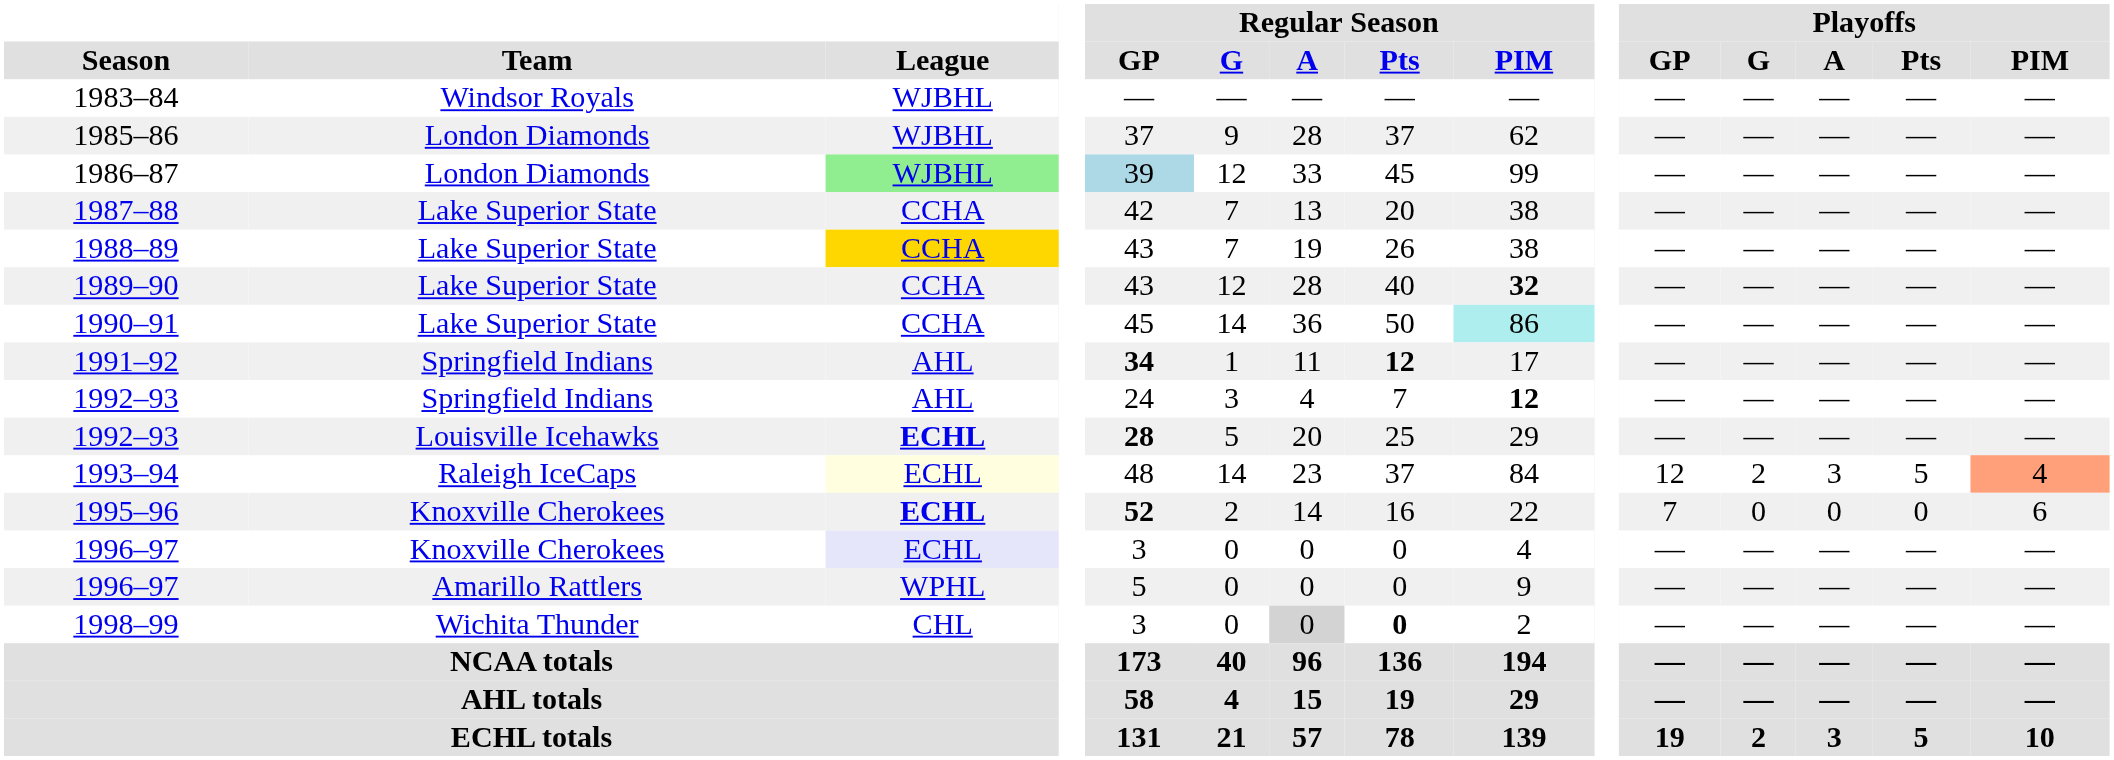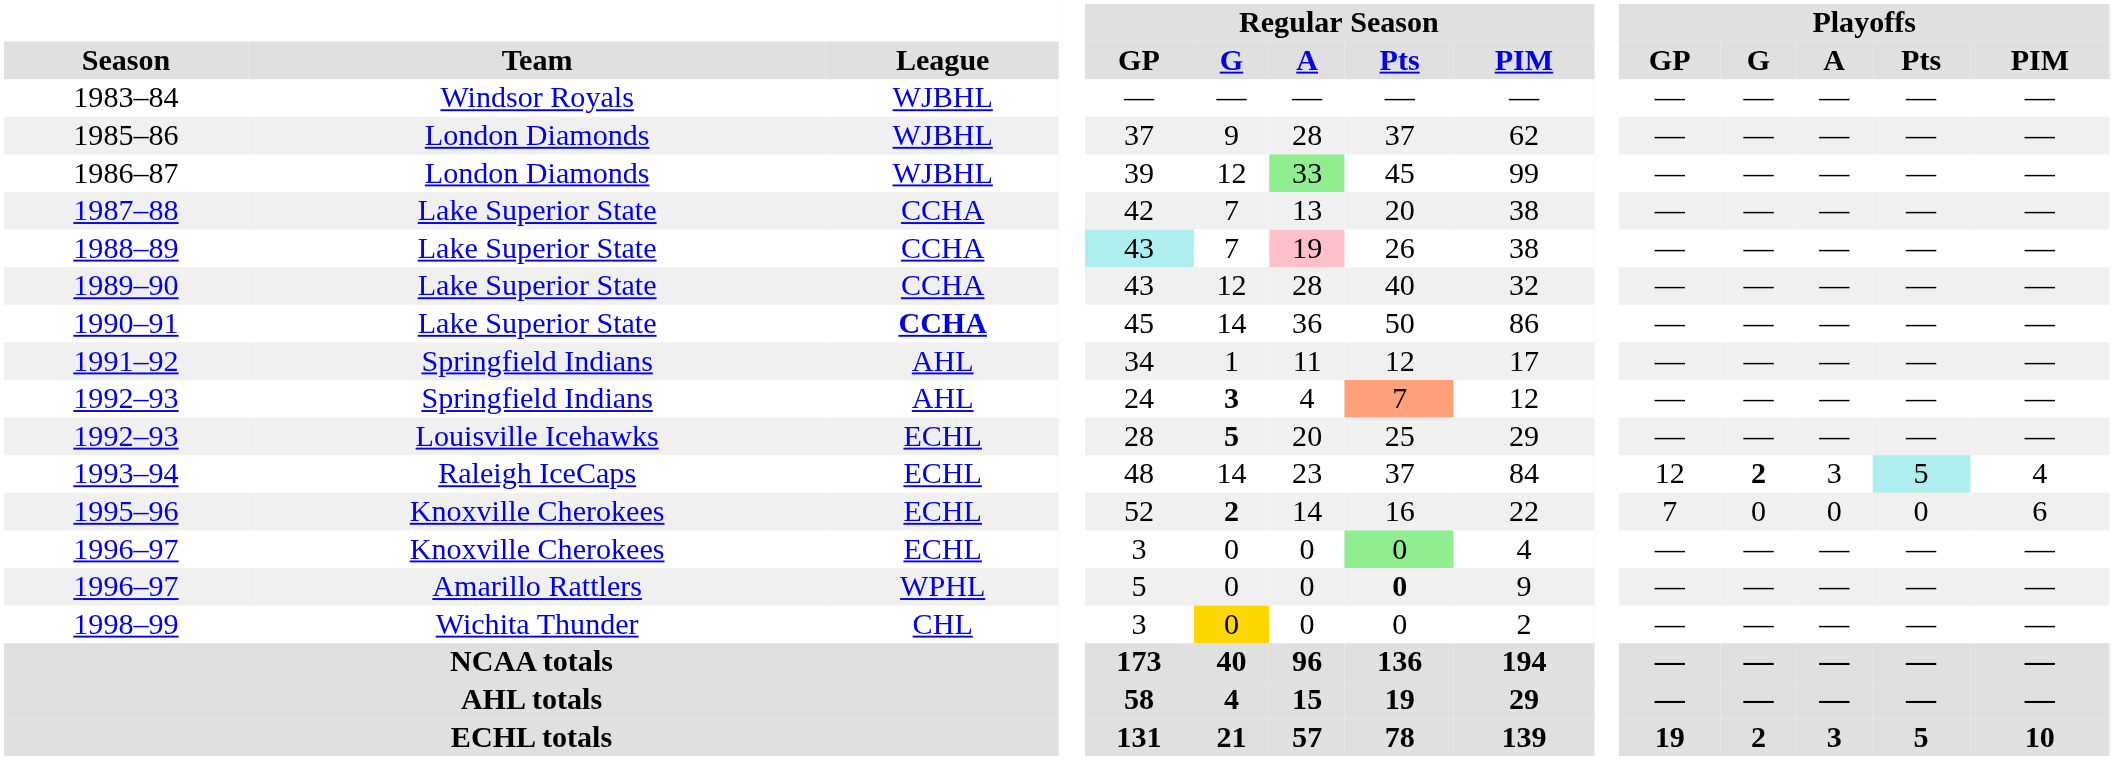(943, 172) lightgreen background -> (943, 172) no background
(1139, 172) lightblue background -> (1139, 172) no background
(1307, 172) no background -> (1307, 172) lightgreen background
(943, 247) gold background -> (943, 247) no background
(1139, 247) no background -> (1139, 247) paleturquoise background
(1307, 247) no background -> (1307, 247) pink background
(1524, 285) bold -> (1524, 285) normal
(943, 323) normal -> (943, 323) bold
(1524, 323) paleturquoise background -> (1524, 323) no background
(1139, 360) bold -> (1139, 360) normal
(1400, 360) bold -> (1400, 360) normal
(1231, 398) normal -> (1231, 398) bold
(1400, 398) no background -> (1400, 398) lightsalmon background
(1524, 398) bold -> (1524, 398) normal
(943, 435) bold -> (943, 435) normal
(1139, 435) bold -> (1139, 435) normal
(1231, 435) normal -> (1231, 435) bold
(943, 473) lightyellow background -> (943, 473) no background
(1758, 473) normal -> (1758, 473) bold
(1921, 473) no background -> (1921, 473) paleturquoise background
(2040, 473) lightsalmon background -> (2040, 473) no background
(943, 511) bold -> (943, 511) normal
(1139, 511) bold -> (1139, 511) normal
(1231, 511) normal -> (1231, 511) bold
(943, 548) lavender background -> (943, 548) no background
(1400, 548) no background -> (1400, 548) lightgreen background
(1400, 586) normal -> (1400, 586) bold
(1231, 623) no background -> (1231, 623) gold background
(1307, 623) lightgrey background -> (1307, 623) no background
(1400, 623) bold -> (1400, 623) normal
